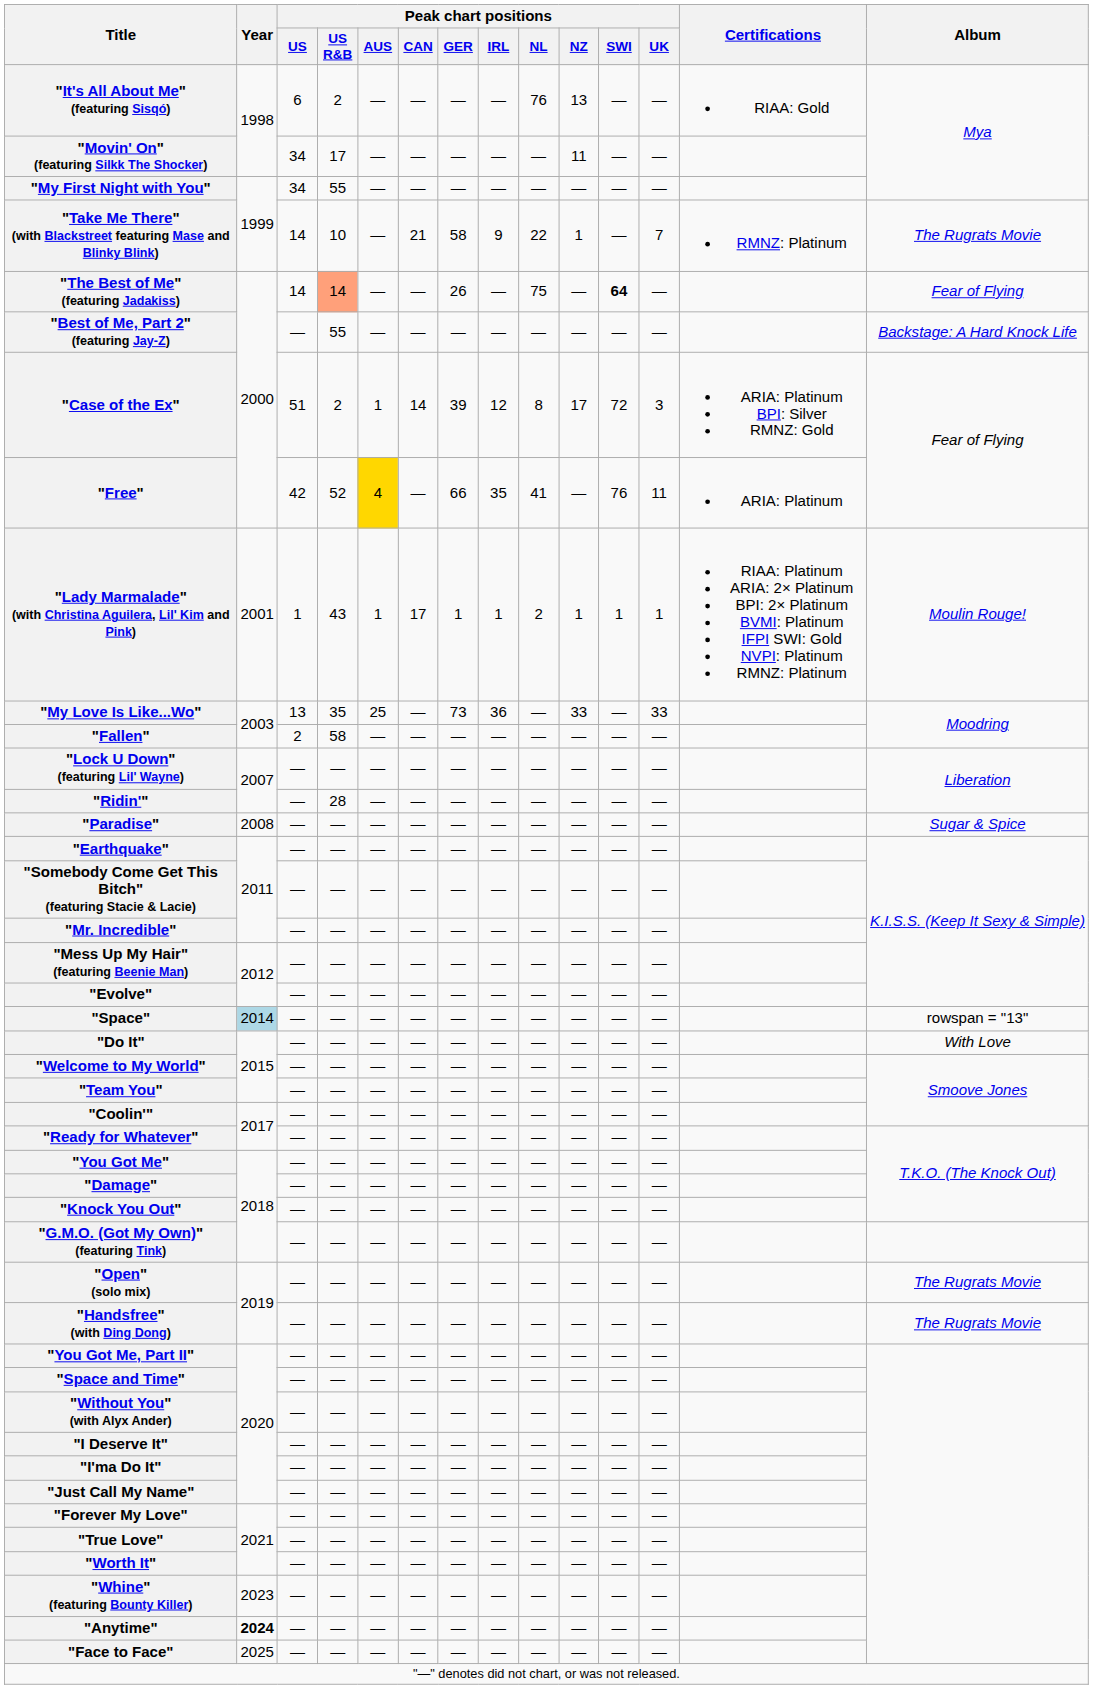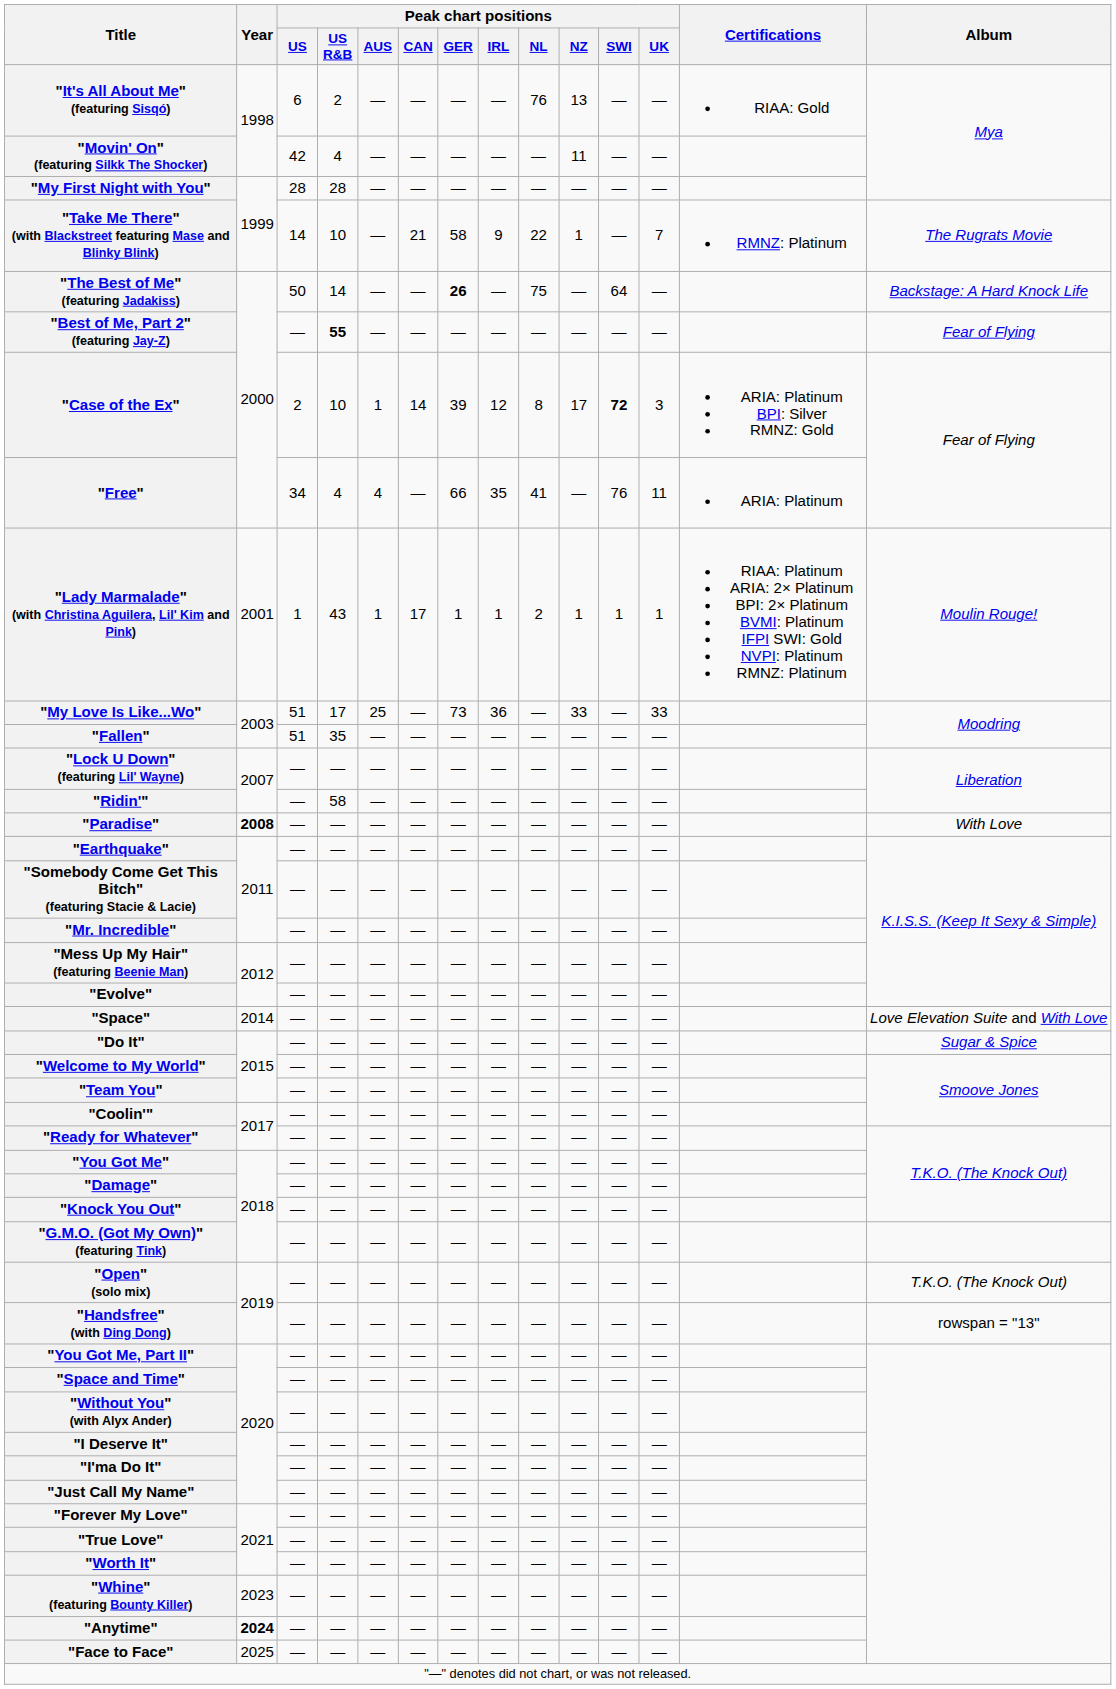(297, 156) 34 -> (297, 156) 42
(338, 156) 17 -> (338, 156) 4
(297, 188) 34 -> (297, 188) 28
(338, 188) 55 -> (338, 188) 28
(297, 291) 14 -> (297, 291) 50
(338, 291) lightsalmon background -> (338, 291) no background
(458, 291) normal -> (458, 291) bold
(619, 291) bold -> (619, 291) normal
(978, 291) Fear of Flying -> (989, 291) Backstage: A Hard Knock Life
(338, 332) normal -> (338, 332) bold
(978, 332) Backstage: A Hard Knock Life -> (989, 332) Fear of Flying
(297, 404) 51 -> (297, 404) 2
(338, 404) 2 -> (338, 404) 10
(619, 404) normal -> (619, 404) bold
(297, 492) 42 -> (297, 492) 34
(338, 492) 52 -> (338, 492) 4
(378, 492) gold background -> (378, 492) no background
(297, 712) 13 -> (297, 712) 51
(338, 712) 35 -> (338, 712) 17
(297, 736) 2 -> (297, 736) 51
(338, 736) 58 -> (338, 736) 35
(338, 800) 28 -> (338, 800) 58
(257, 824) normal -> (257, 824) bold
(978, 824) Sugar & Spice -> (989, 824) With Love
(257, 1018) lightblue background -> (257, 1018) no background
(978, 1018) rowspan = "13" -> (989, 1018) Love Elevation Suite and With Love
(978, 1042) With Love -> (989, 1042) Sugar & Spice
(978, 1282) The Rugrats Movie -> (989, 1282) T.K.O. (The Knock Out)
(978, 1323) The Rugrats Movie -> (989, 1323) rowspan = "13"
